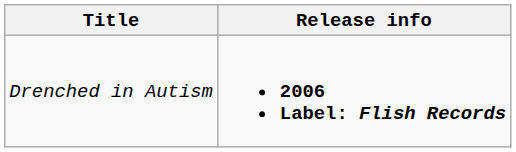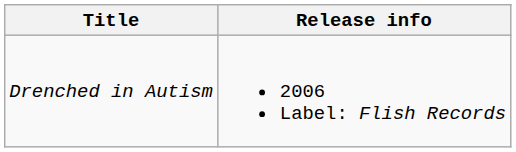(364, 102) bold -> (364, 102) normal
